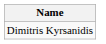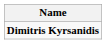(50, 30) normal -> (53, 30) bold
